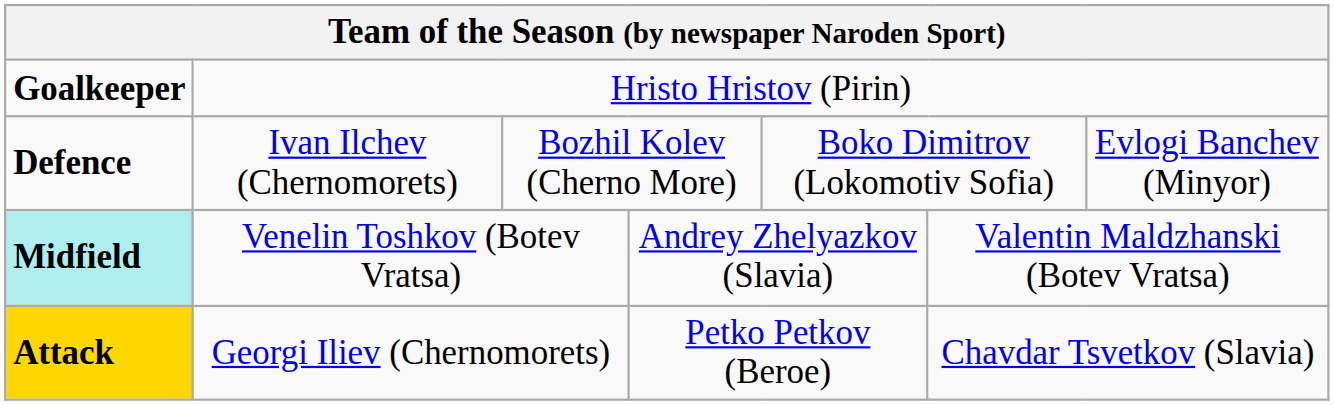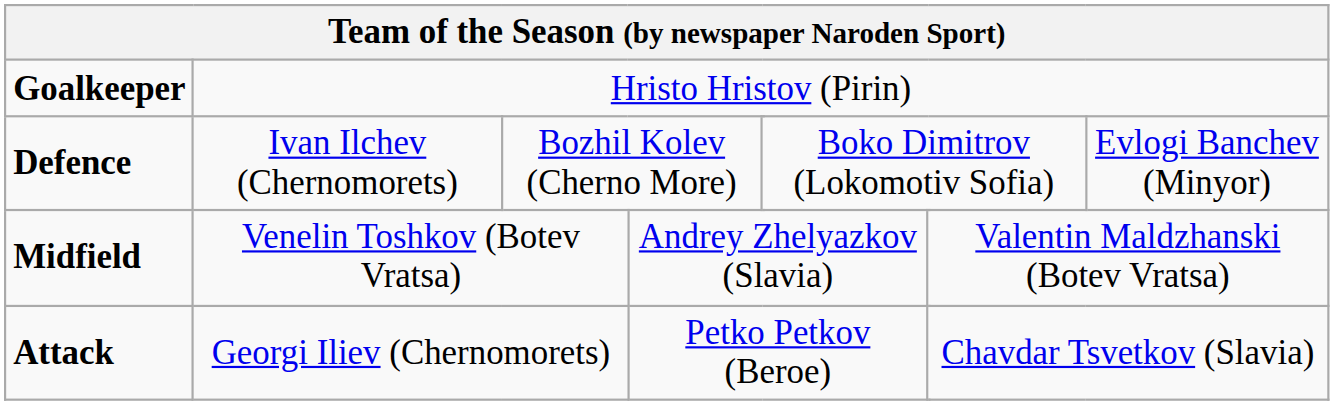(77, 256) paleturquoise background -> (77, 256) no background
(64, 351) gold background -> (64, 351) no background
